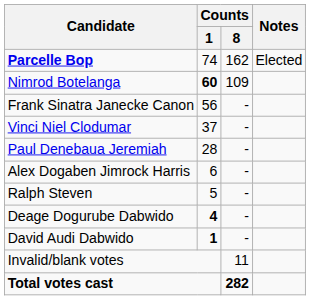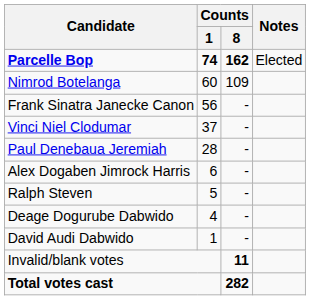(209, 60) normal -> (209, 60) bold
(237, 60) normal -> (237, 60) bold
(209, 82) bold -> (209, 82) normal
(213, 216) bold -> (213, 216) normal
(213, 238) bold -> (213, 238) normal
(242, 261) normal -> (241, 261) bold
